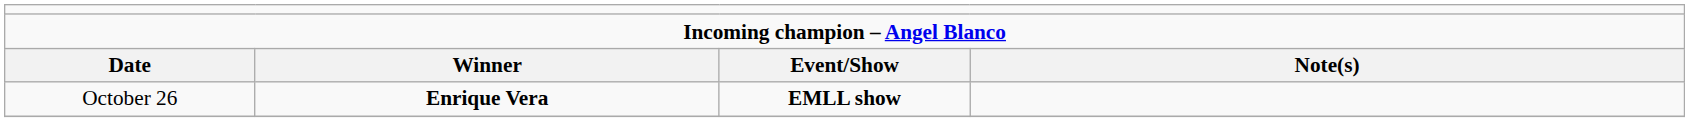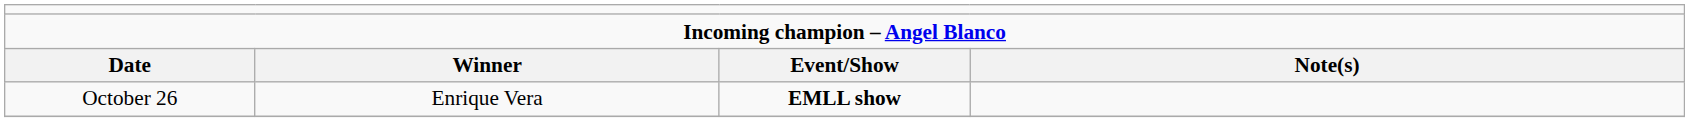(487, 98) bold -> (487, 98) normal
